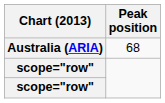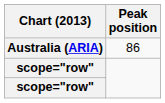(133, 48) 68 -> (133, 48) 86
